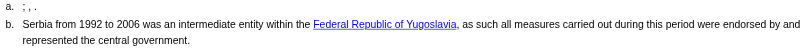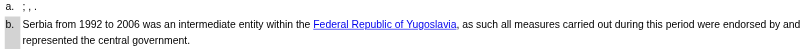(13, 25) no background -> (13, 25) lightgrey background
